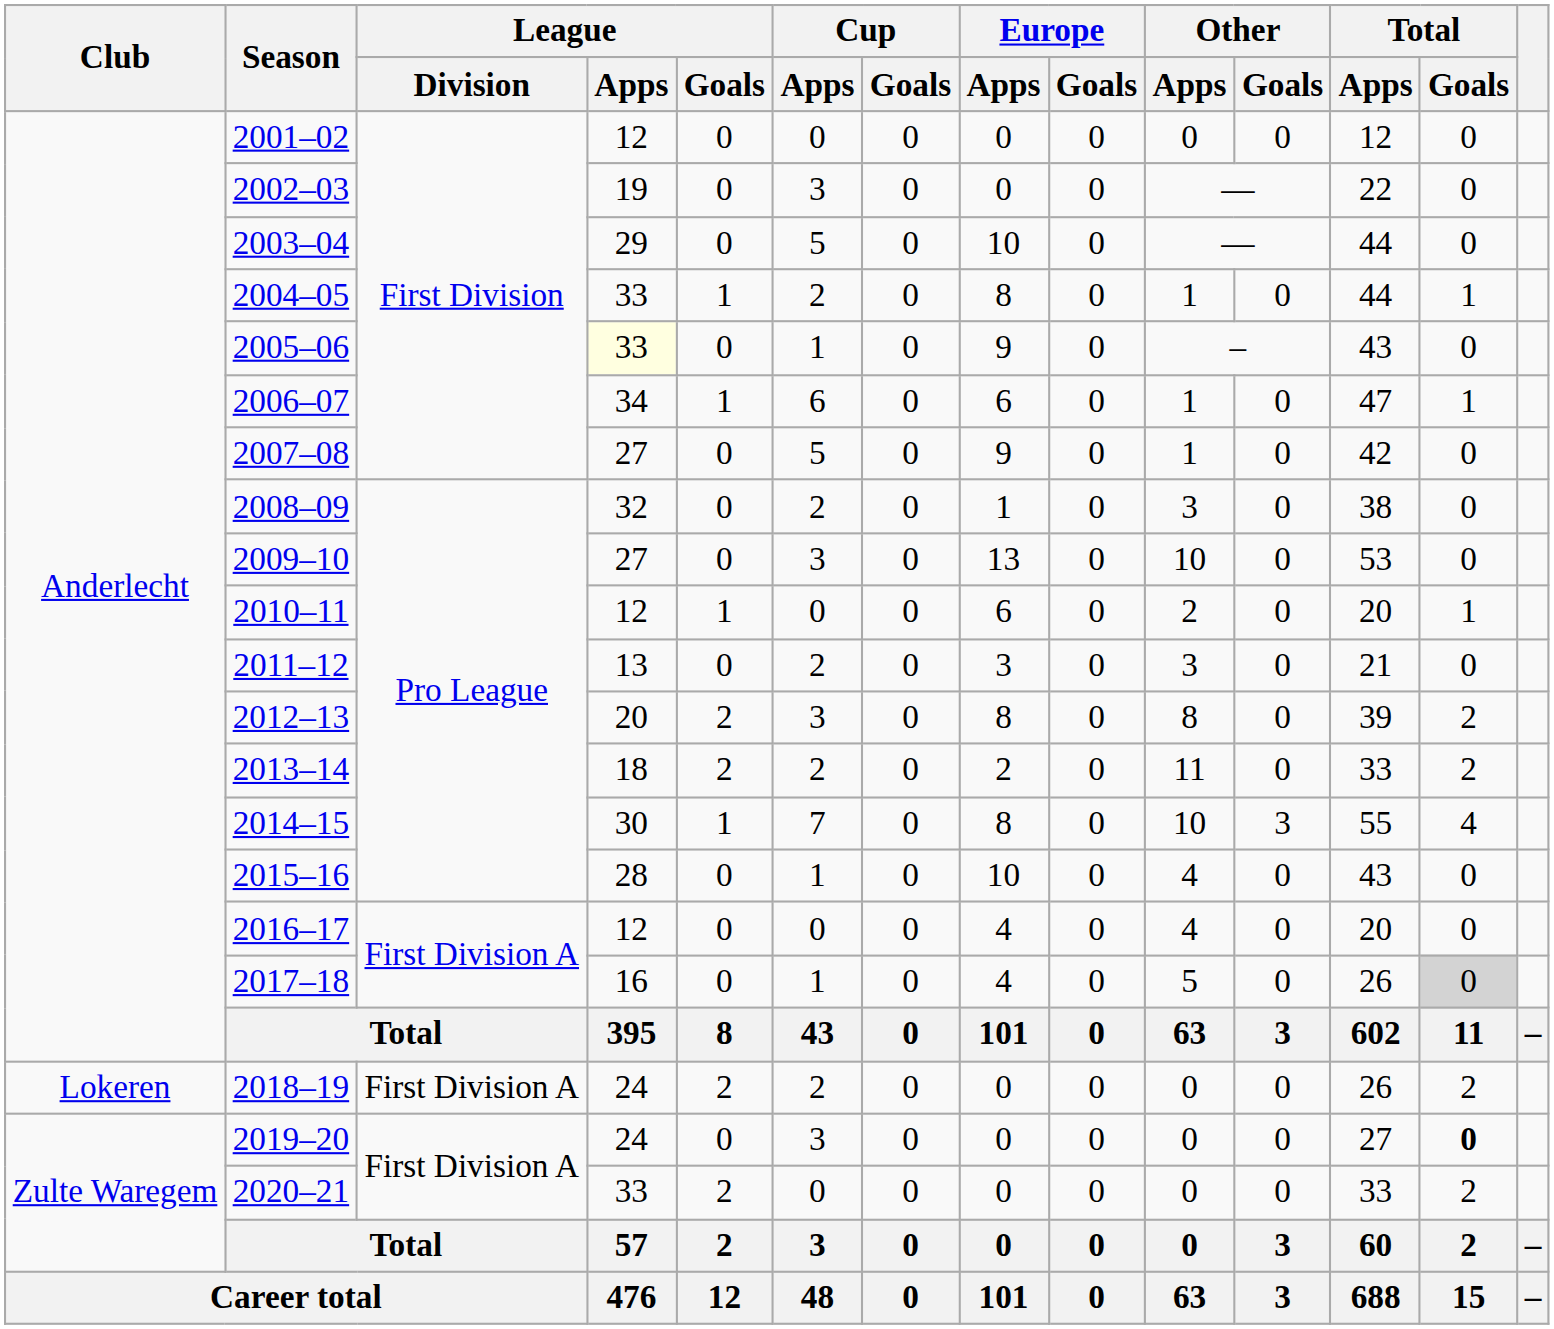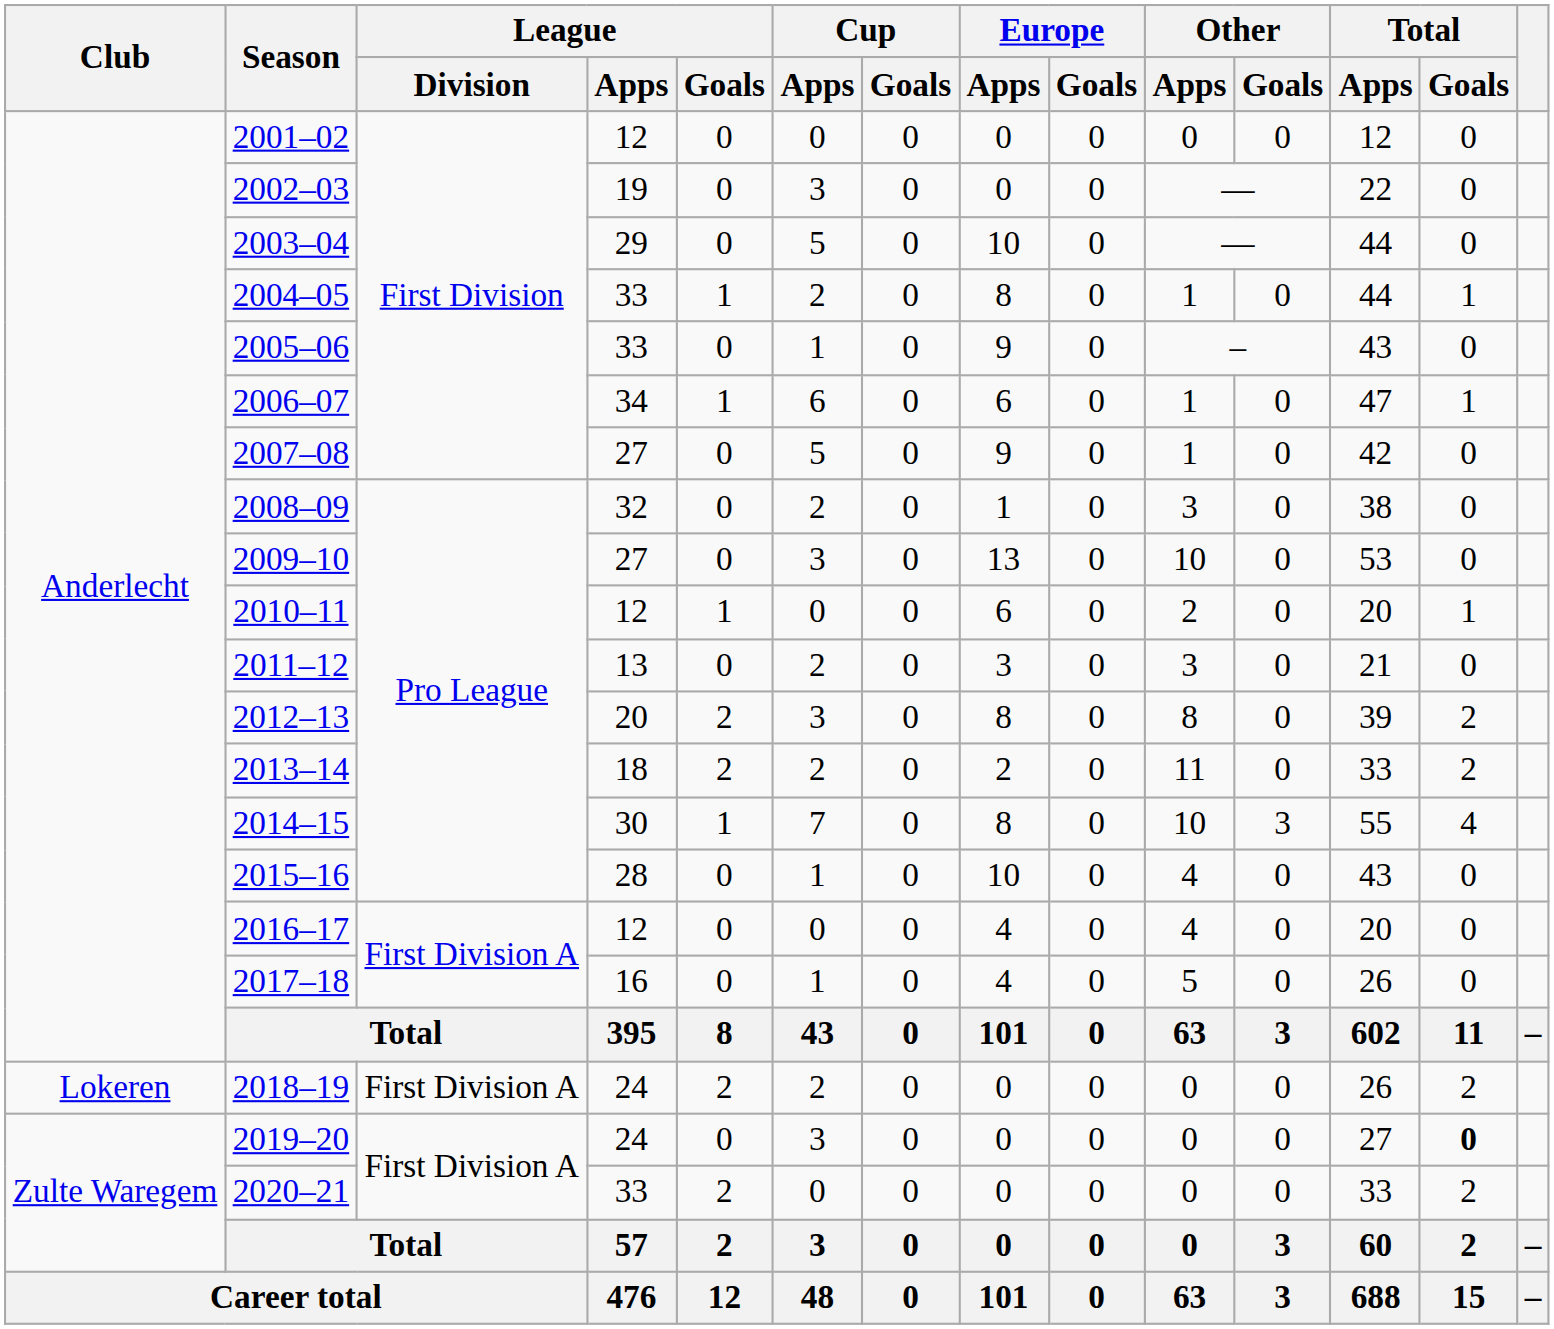(631, 347) lightyellow background -> (631, 347) no background
(1469, 980) lightgrey background -> (1469, 980) no background
